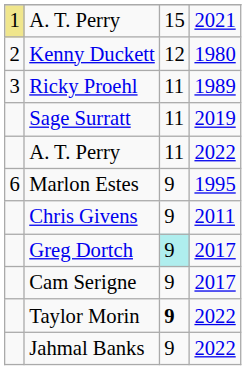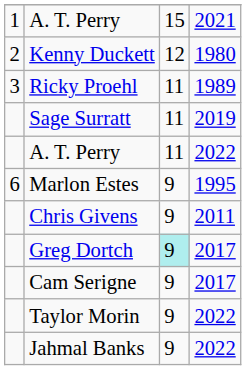(15, 20) khaki background -> (15, 20) no background
(169, 315) bold -> (169, 315) normal
